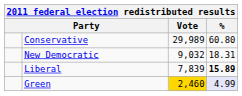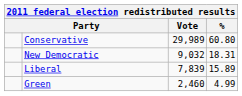(222, 69) bold -> (222, 69) normal
(191, 84) gold background -> (191, 84) no background
(225, 84) lavender background -> (225, 84) no background
